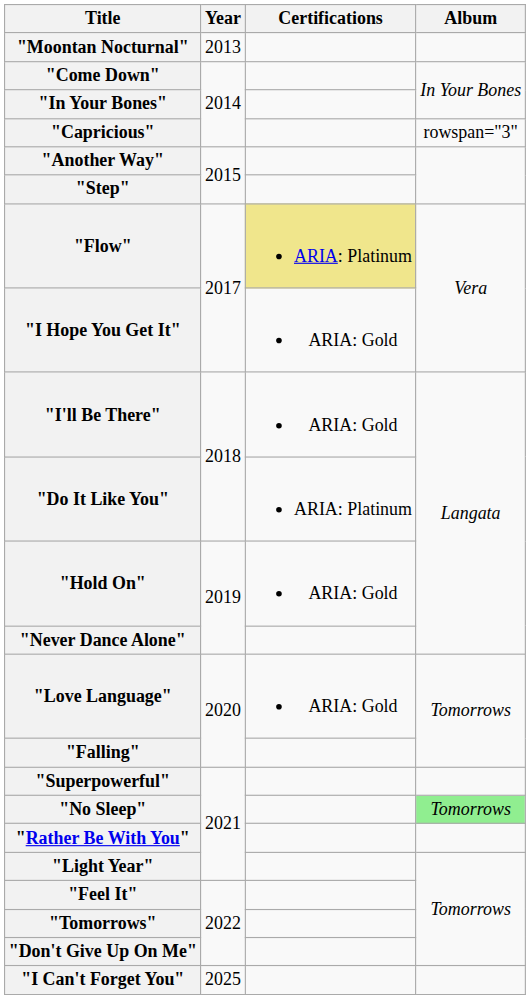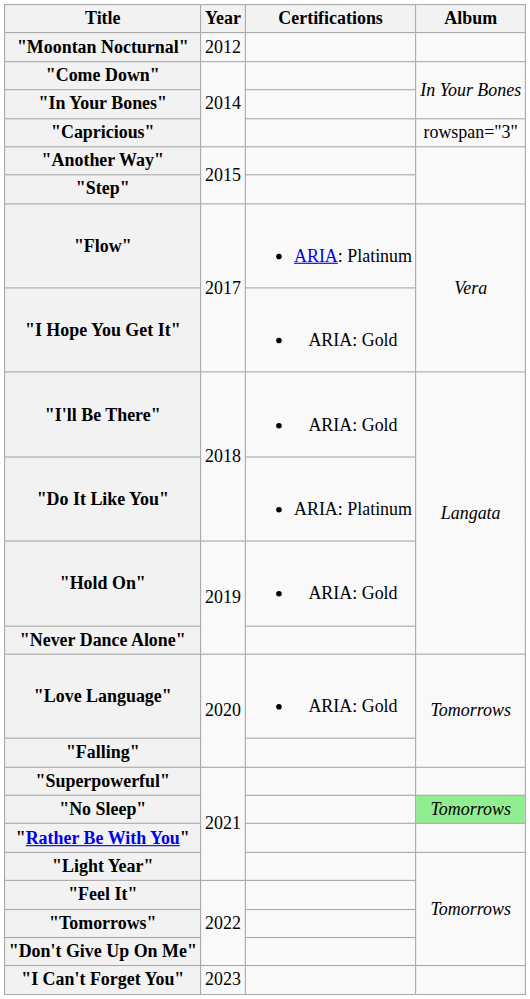(223, 47) 2013 -> (223, 47) 2012
(331, 256) khaki background -> (331, 256) no background
(223, 979) 2025 -> (223, 979) 2023
